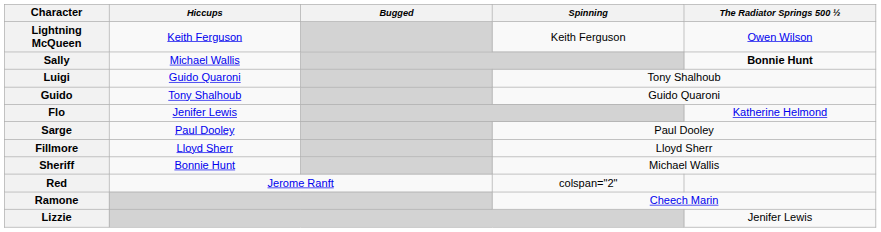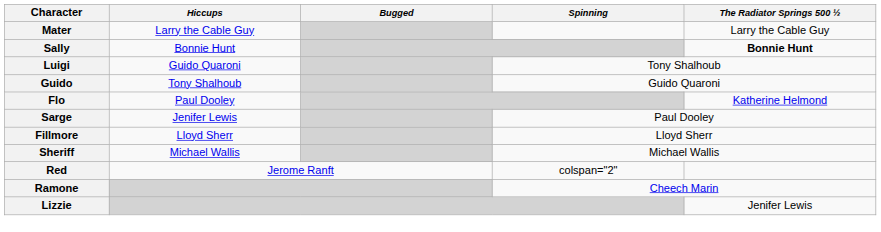- row: (57, 36)
+ row: (57, 30)
(205, 60) Michael Wallis -> (205, 48) Bonnie Hunt
(205, 113) Jenifer Lewis -> (205, 100) Paul Dooley
(205, 130) Paul Dooley -> (205, 118) Jenifer Lewis
(205, 165) Bonnie Hunt -> (205, 153) Michael Wallis
